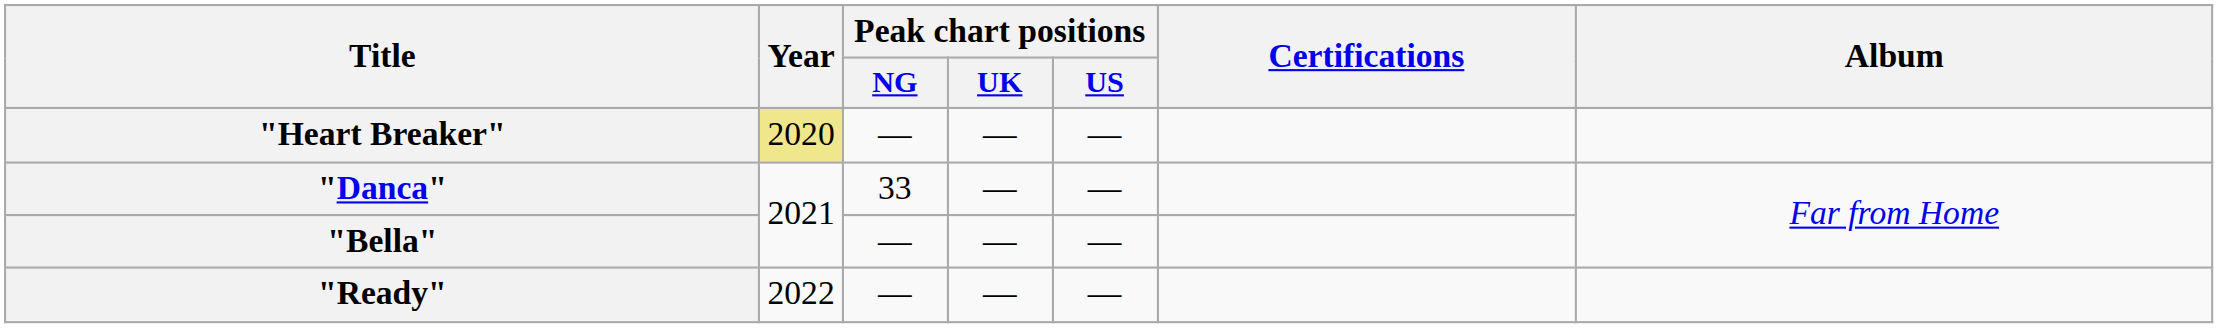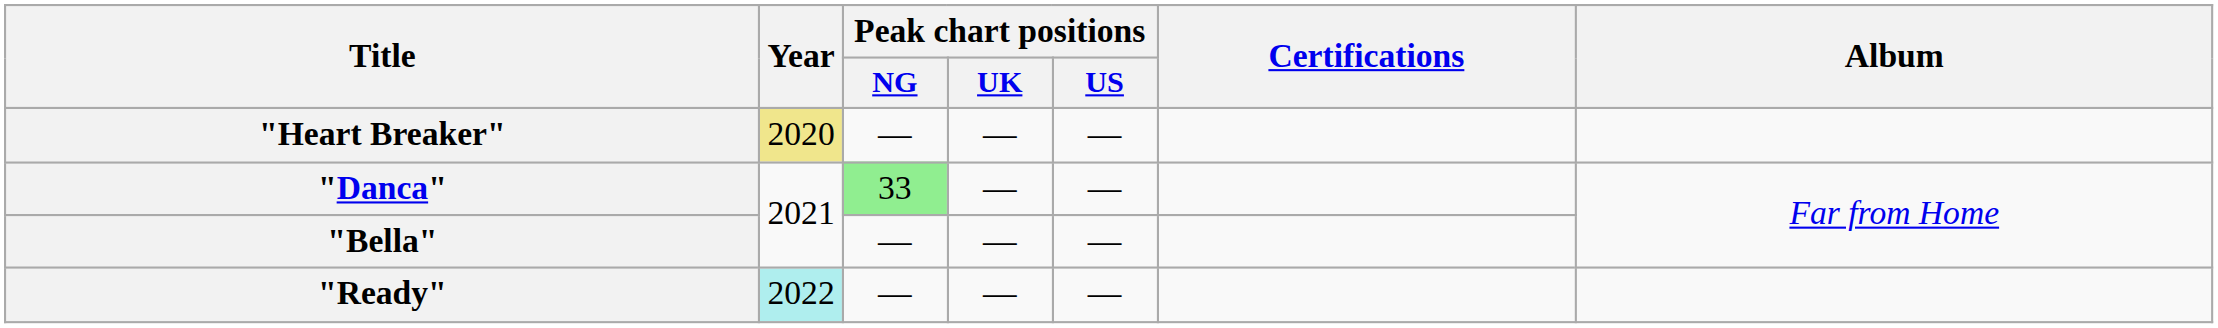(895, 187) no background -> (895, 187) lightgreen background
(801, 294) no background -> (801, 294) paleturquoise background
